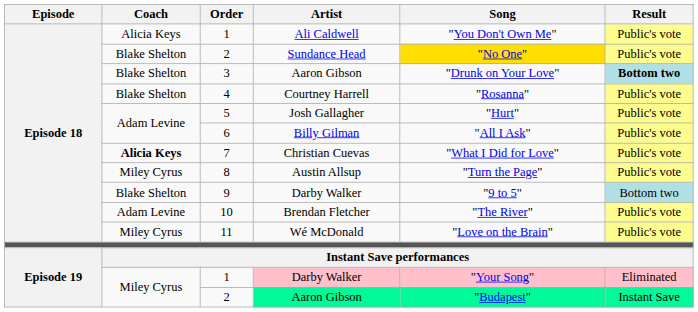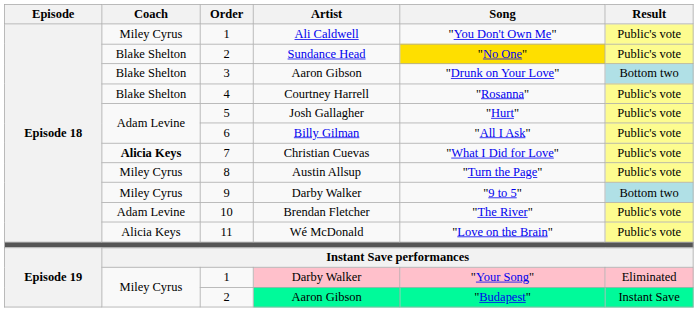(151, 34) Alicia Keys -> (151, 34) Miley Cyrus
(649, 73) bold -> (649, 73) normal
(151, 192) Blake Shelton -> (151, 192) Miley Cyrus
(151, 232) Miley Cyrus -> (151, 232) Alicia Keys
